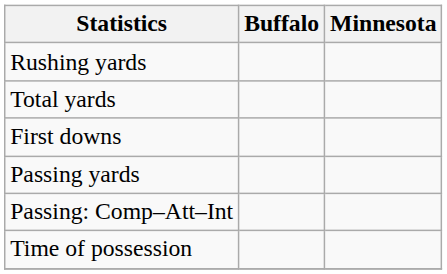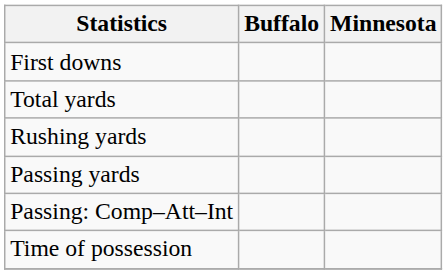rows swapped: (66, 136) <-> (78, 61)
